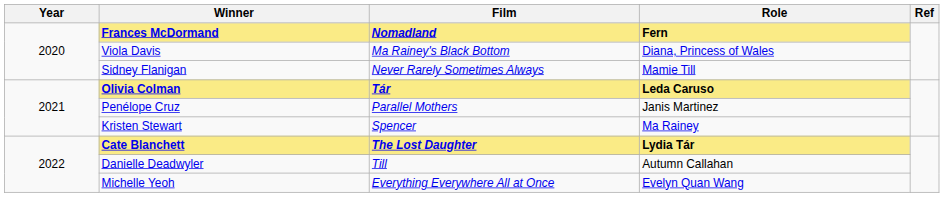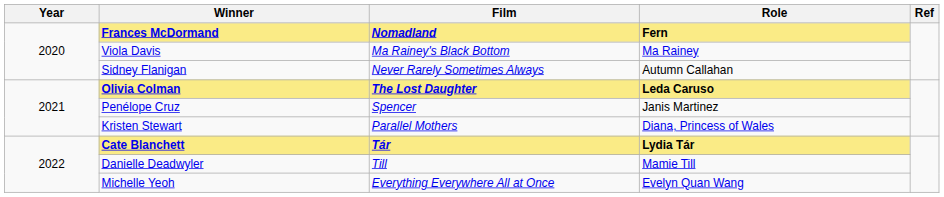(708, 51) Diana, Princess of Wales -> (670, 51) Ma Rainey
(669, 70) Mamie Till -> (688, 70) Autumn Callahan
(381, 88) Tár -> (424, 88) The Lost Daughter
(415, 107) Parallel Mothers -> (394, 107) Spencer
(394, 126) Spencer -> (415, 126) Parallel Mothers
(670, 126) Ma Rainey -> (708, 126) Diana, Princess of Wales
(424, 145) The Lost Daughter -> (381, 145) Tár
(688, 164) Autumn Callahan -> (669, 164) Mamie Till
